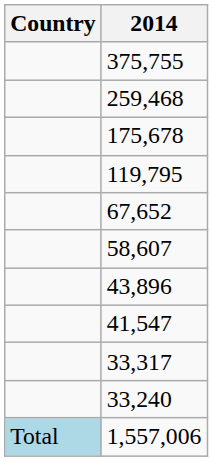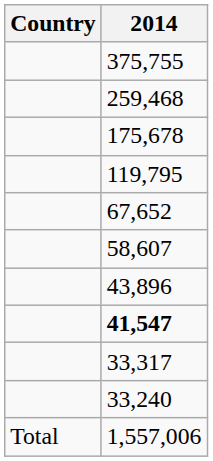(139, 323) normal -> (139, 323) bold
(34, 436) lightblue background -> (34, 436) no background
